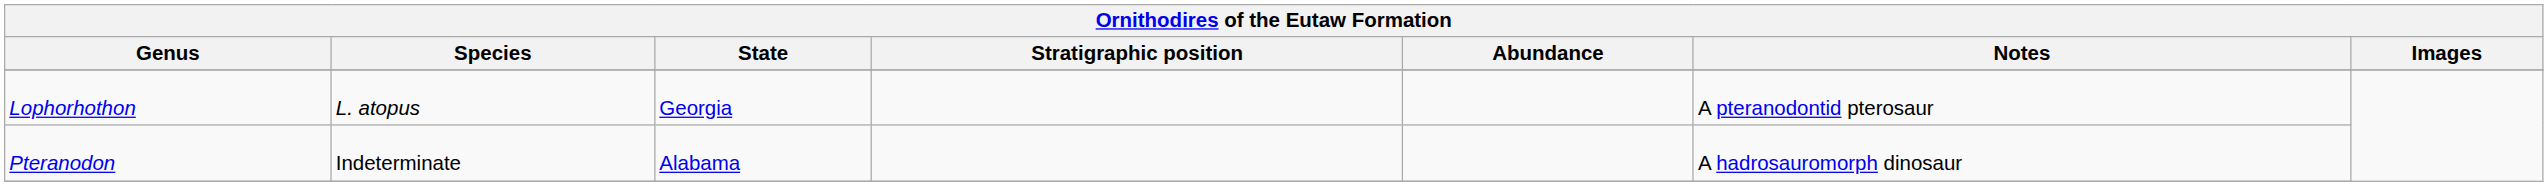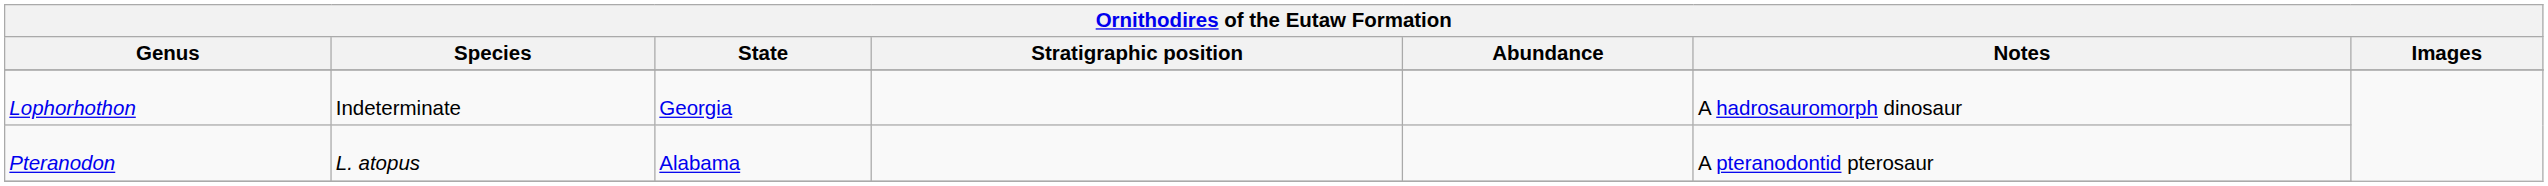(378, 108) L. atopus -> (398, 108) Indeterminate
(1816, 108) A pteranodontid pterosaur -> (1830, 108) A hadrosauromorph dinosaur
(398, 164) Indeterminate -> (378, 164) L. atopus
(1830, 164) A hadrosauromorph dinosaur -> (1816, 164) A pteranodontid pterosaur
